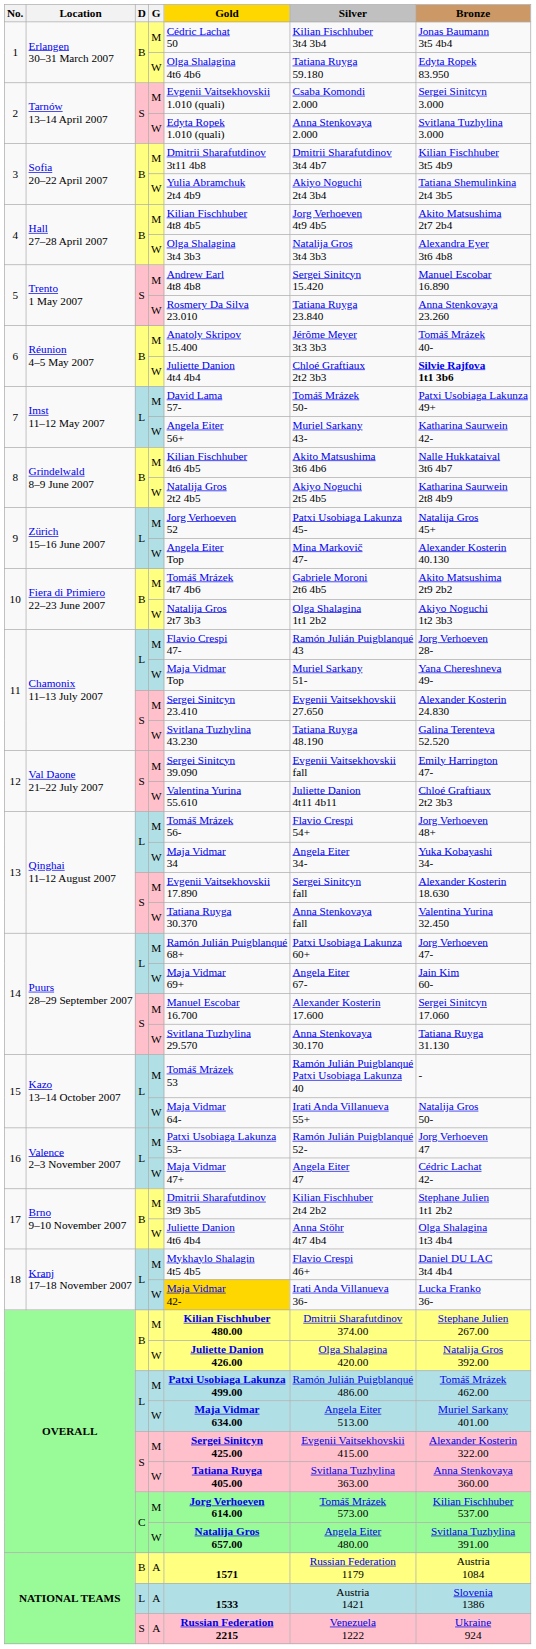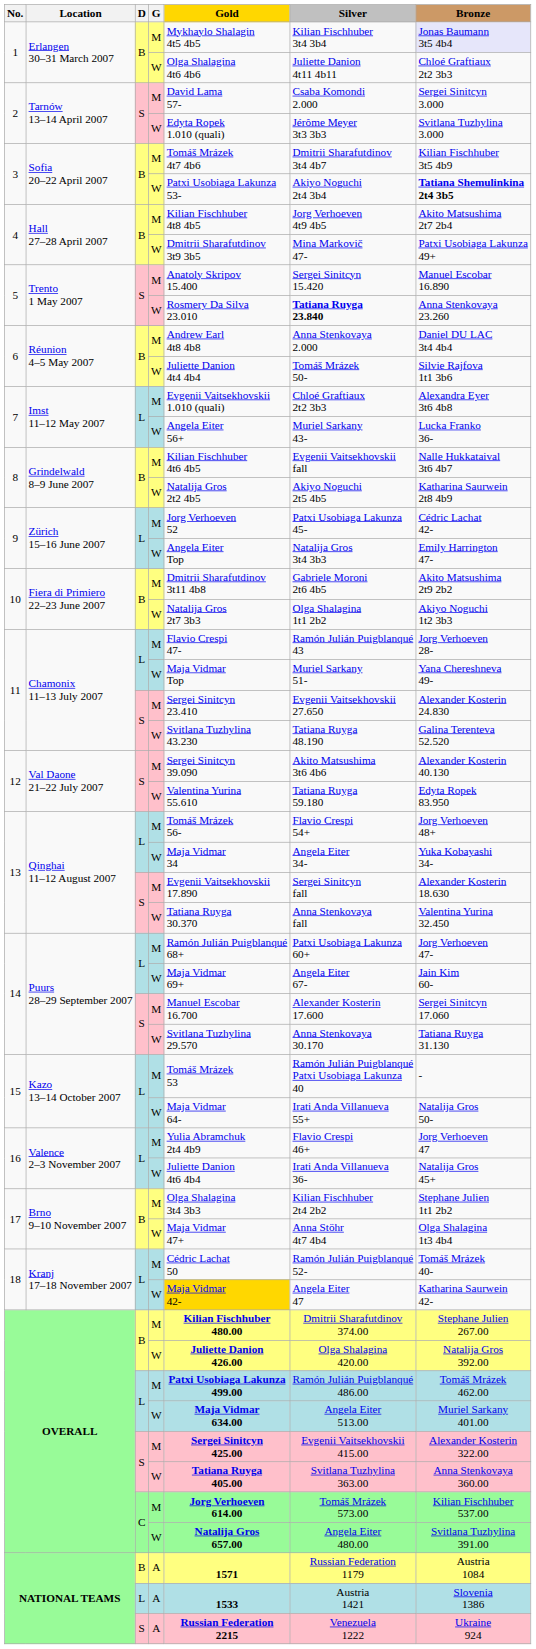(198, 37) Cédric Lachat 50 -> (211, 37) Mykhaylo Shalagin 4t5 4b5
(454, 37) no background -> (454, 37) lavender background
(325, 67) Tatiana Ruyga 59.180 -> (327, 67) Juliette Danion 4t11 4b11
(447, 67) Edyta Ropek 83.950 -> (455, 67) Chloé Graftiaux 2t2 3b3
(218, 98) Evgenii Vaitsekhovskii 1.010 (quali) -> (194, 98) David Lama 57-
(332, 128) Anna Stenkovaya 2.000 -> (325, 128) Jérôme Meyer 3t3 3b3
(216, 158) Dmitrii Sharafutdinov 3t11 4b8 -> (200, 158) Tomáš Mrázek 4t7 4b6
(206, 189) Yulia Abramchuk 2t4 4b9 -> (221, 189) Patxi Usobiaga Lakunza 53-
(467, 189) normal -> (471, 189) bold
(201, 249) Olga Shalagina 3t4 3b3 -> (216, 249) Dmitrii Sharafutdinov 3t9 3b5
(323, 249) Natalija Gros 3t4 3b3 -> (328, 249) Mina Markovič 47-
(454, 249) Alexandra Eyer 3t6 4b8 -> (473, 249) Patxi Usobiaga Lakunza 49+
(195, 280) Andrew Earl 4t8 4b8 -> (204, 280) Anatoly Skripov 15.400
(325, 310) normal -> (328, 310) bold
(204, 341) Anatoly Skripov 15.400 -> (195, 341) Andrew Earl 4t8 4b8
(325, 341) Jérôme Meyer 3t3 3b3 -> (332, 341) Anna Stenkovaya 2.000
(452, 341) Tomáš Mrázek 40- -> (455, 341) Daniel DU LAC 3t4 4b4
(329, 371) Chloé Graftiaux 2t2 3b3 -> (326, 371) Tomáš Mrázek 50-
(452, 371) bold -> (451, 371) normal
(194, 401) David Lama 57- -> (218, 401) Evgenii Vaitsekhovskii 1.010 (quali)
(326, 401) Tomáš Mrázek 50- -> (329, 401) Chloé Graftiaux 2t2 3b3
(473, 401) Patxi Usobiaga Lakunza 49+ -> (454, 401) Alexandra Eyer 3t6 4b8
(463, 432) Katharina Saurwein 42- -> (450, 432) Lucka Franko 36-
(334, 462) Akito Matsushima 3t6 4b6 -> (344, 462) Evgenii Vaitsekhovskii fall
(448, 523) Natalija Gros 45+ -> (450, 523) Cédric Lachat 42-
(328, 553) Mina Markovič 47- -> (323, 553) Natalija Gros 3t4 3b3
(462, 553) Alexander Kosterin 40.130 -> (458, 553) Emily Harrington 47-
(200, 583) Tomáš Mrázek 4t7 4b6 -> (216, 583) Dmitrii Sharafutdinov 3t11 4b8
(344, 766) Evgenii Vaitsekhovskii fall -> (334, 766) Akito Matsushima 3t6 4b6
(458, 766) Emily Harrington 47- -> (462, 766) Alexander Kosterin 40.130
(327, 796) Juliette Danion 4t11 4b11 -> (325, 796) Tatiana Ruyga 59.180
(455, 796) Chloé Graftiaux 2t2 3b3 -> (447, 796) Edyta Ropek 83.950
(221, 1143) Patxi Usobiaga Lakunza 53- -> (206, 1143) Yulia Abramchuk 2t4 4b9
(353, 1143) Ramón Julián Puigblanqué 52- -> (323, 1143) Flavio Crespi 46+
(196, 1173) Maja Vidmar 47+ -> (201, 1173) Juliette Danion 4t6 4b4
(321, 1173) Angela Eiter 47 -> (341, 1173) Irati Anda Villanueva 36-
(450, 1173) Cédric Lachat 42- -> (448, 1173) Natalija Gros 45+
(216, 1203) Dmitrii Sharafutdinov 3t9 3b5 -> (201, 1203) Olga Shalagina 3t4 3b3
(201, 1234) Juliette Danion 4t6 4b4 -> (196, 1234) Maja Vidmar 47+
(211, 1264) Mykhaylo Shalagin 4t5 4b5 -> (198, 1264) Cédric Lachat 50
(323, 1264) Flavio Crespi 46+ -> (353, 1264) Ramón Julián Puigblanqué 52-
(455, 1264) Daniel DU LAC 3t4 4b4 -> (452, 1264) Tomáš Mrázek 40-
(341, 1294) Irati Anda Villanueva 36- -> (321, 1294) Angela Eiter 47
(450, 1294) Lucka Franko 36- -> (463, 1294) Katharina Saurwein 42-
